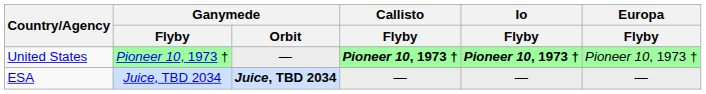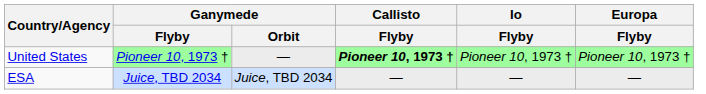(521, 57) bold -> (516, 57) normal
(285, 78) bold -> (283, 78) normal
